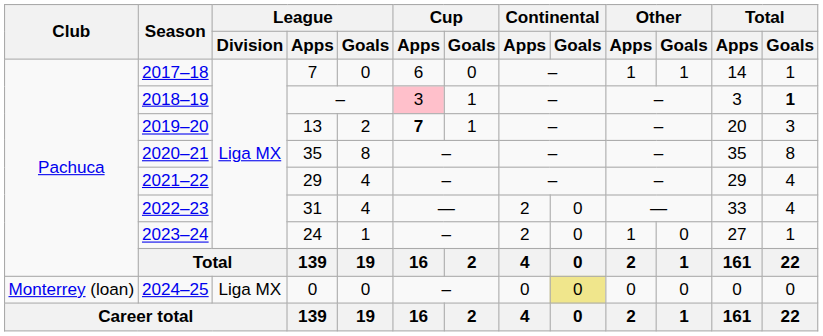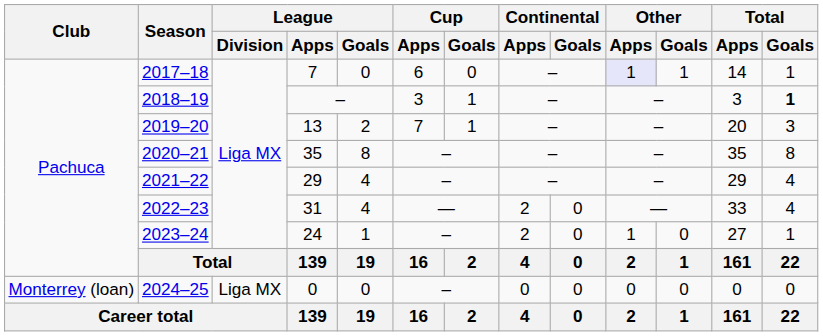(631, 72) no background -> (631, 72) lavender background
(419, 99) pink background -> (419, 99) no background
(419, 126) bold -> (419, 126) normal
(578, 289) khaki background -> (578, 289) no background
